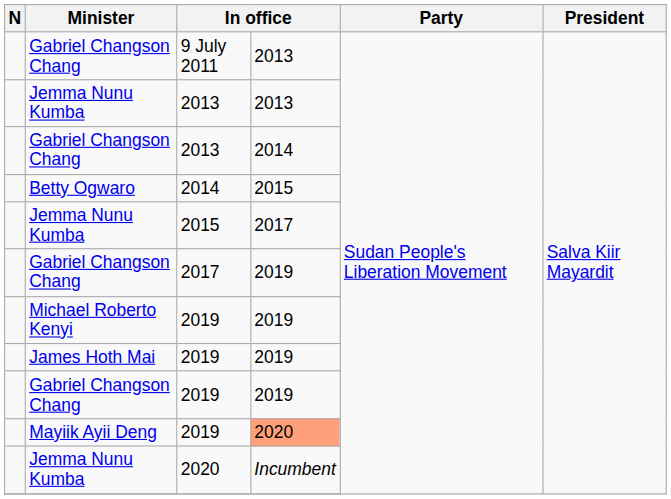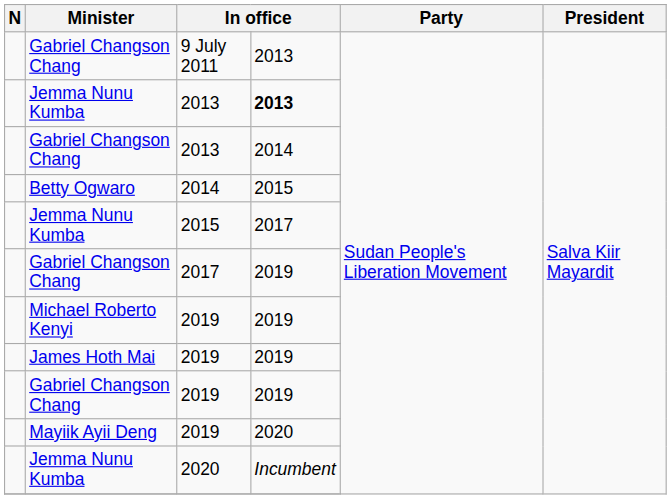(274, 103) normal -> (274, 103) bold
(274, 432) lightsalmon background -> (274, 432) no background
